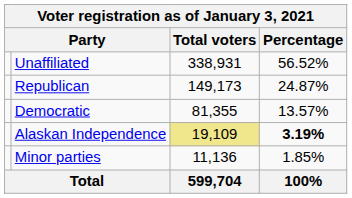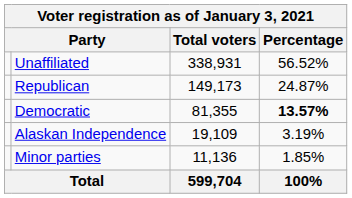(303, 110) normal -> (303, 110) bold
(215, 134) khaki background -> (215, 134) no background
(303, 134) bold -> (303, 134) normal
